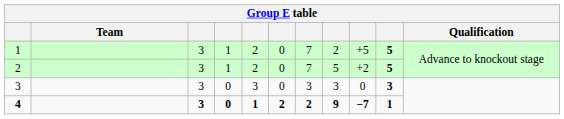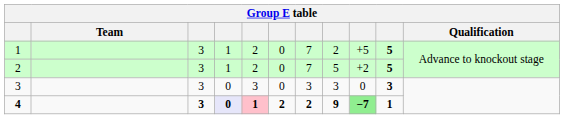(228, 104) no background -> (228, 104) lavender background
(255, 104) no background -> (255, 104) pink background
(363, 104) no background -> (363, 104) lightgreen background
